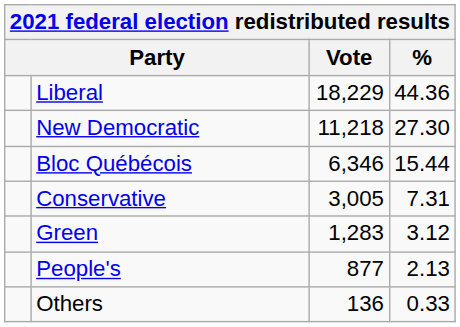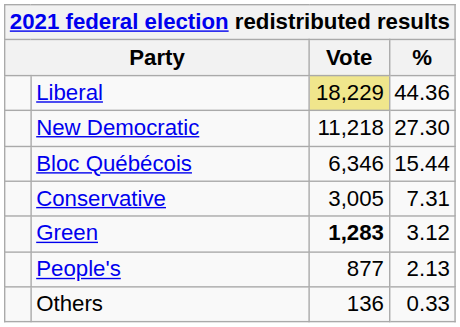(350, 92) no background -> (350, 92) khaki background
(356, 233) normal -> (356, 233) bold
